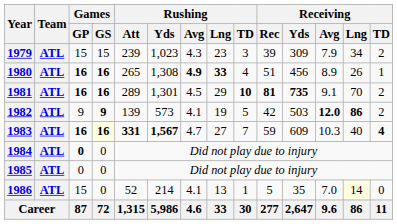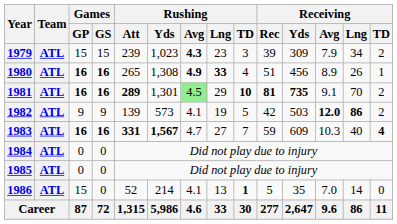(194, 53) normal -> (194, 53) bold
(131, 92) normal -> (131, 92) bold
(194, 92) no background -> (194, 92) lightgreen background
(103, 111) bold -> (103, 111) normal
(103, 131) lightyellow background -> (103, 131) no background
(81, 151) bold -> (81, 151) normal
(245, 190) normal -> (245, 190) bold
(356, 190) lightyellow background -> (356, 190) no background
